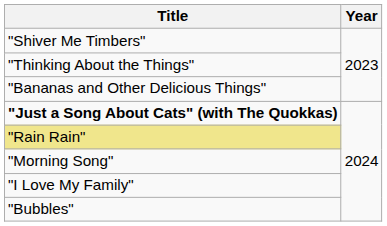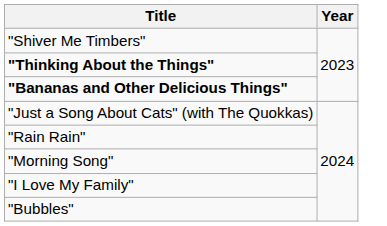(101, 64) normal -> (111, 64) bold
(137, 88) normal -> (148, 88) bold
(173, 112) bold -> (161, 112) normal
(47, 137) khaki background -> (47, 137) no background
